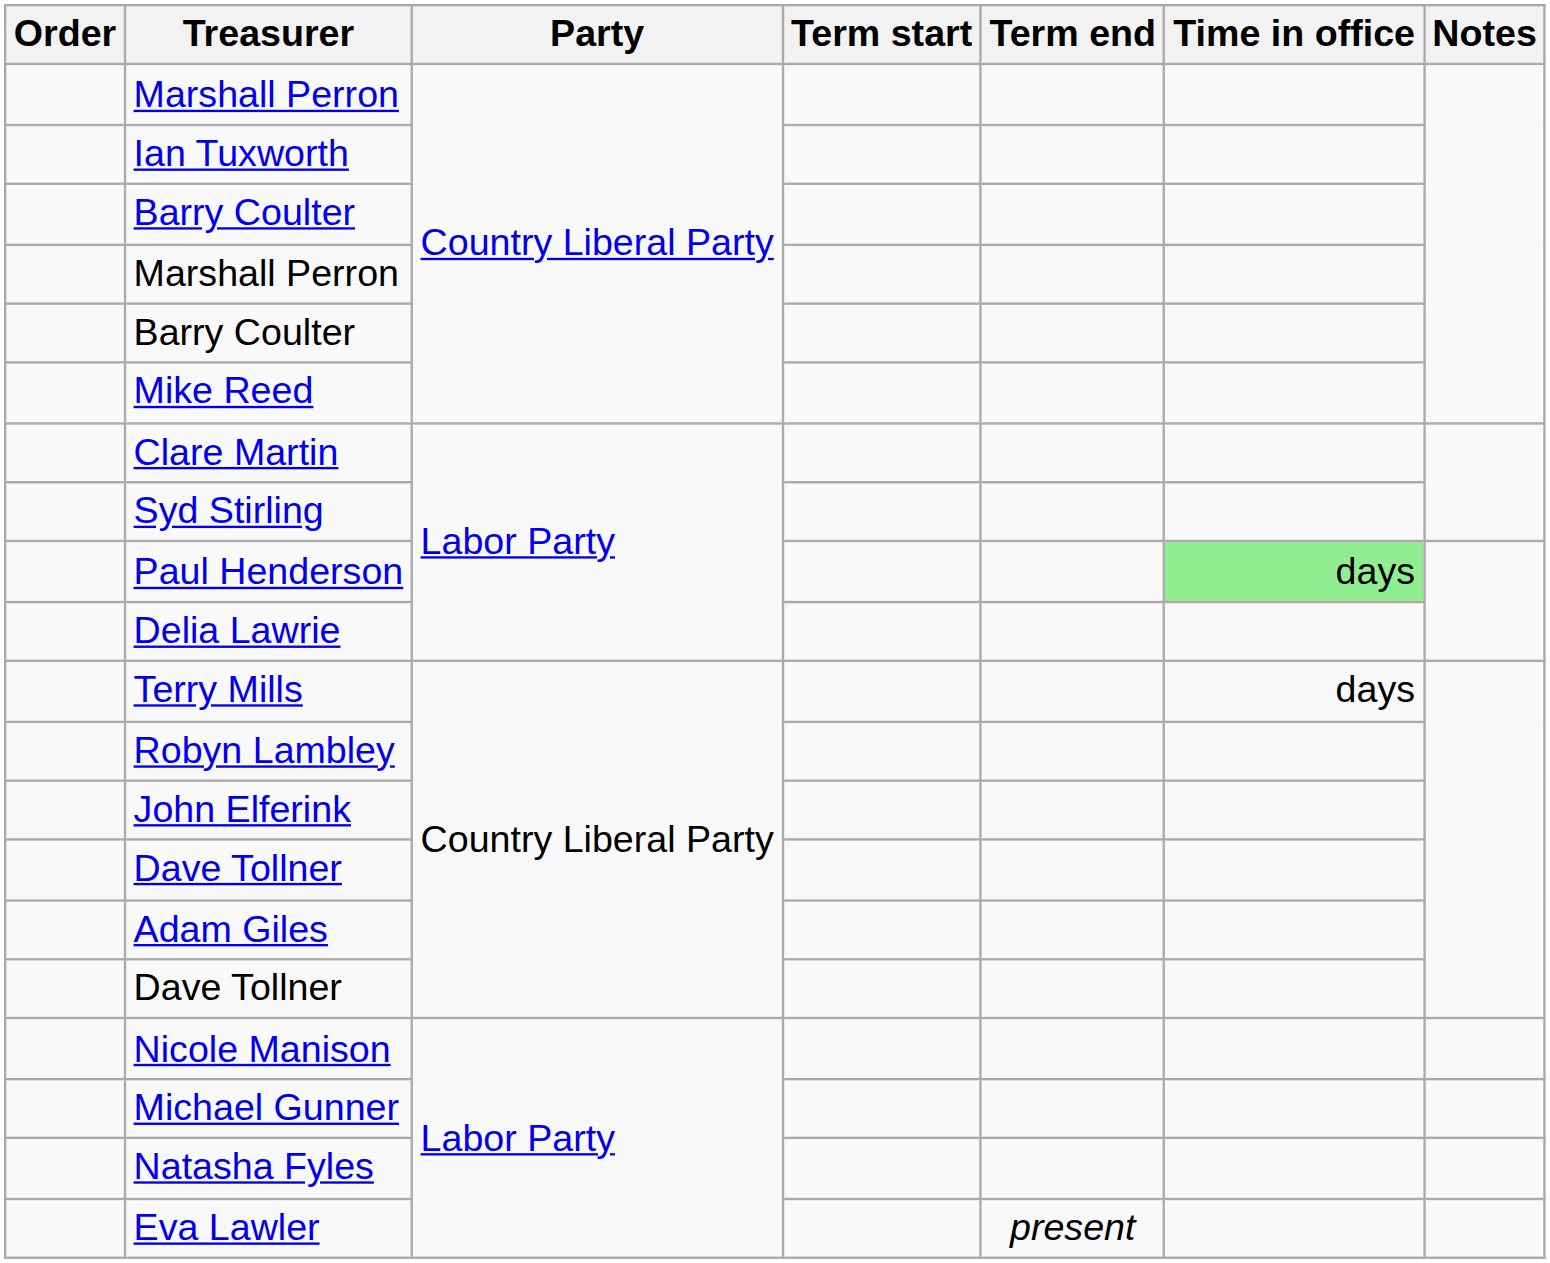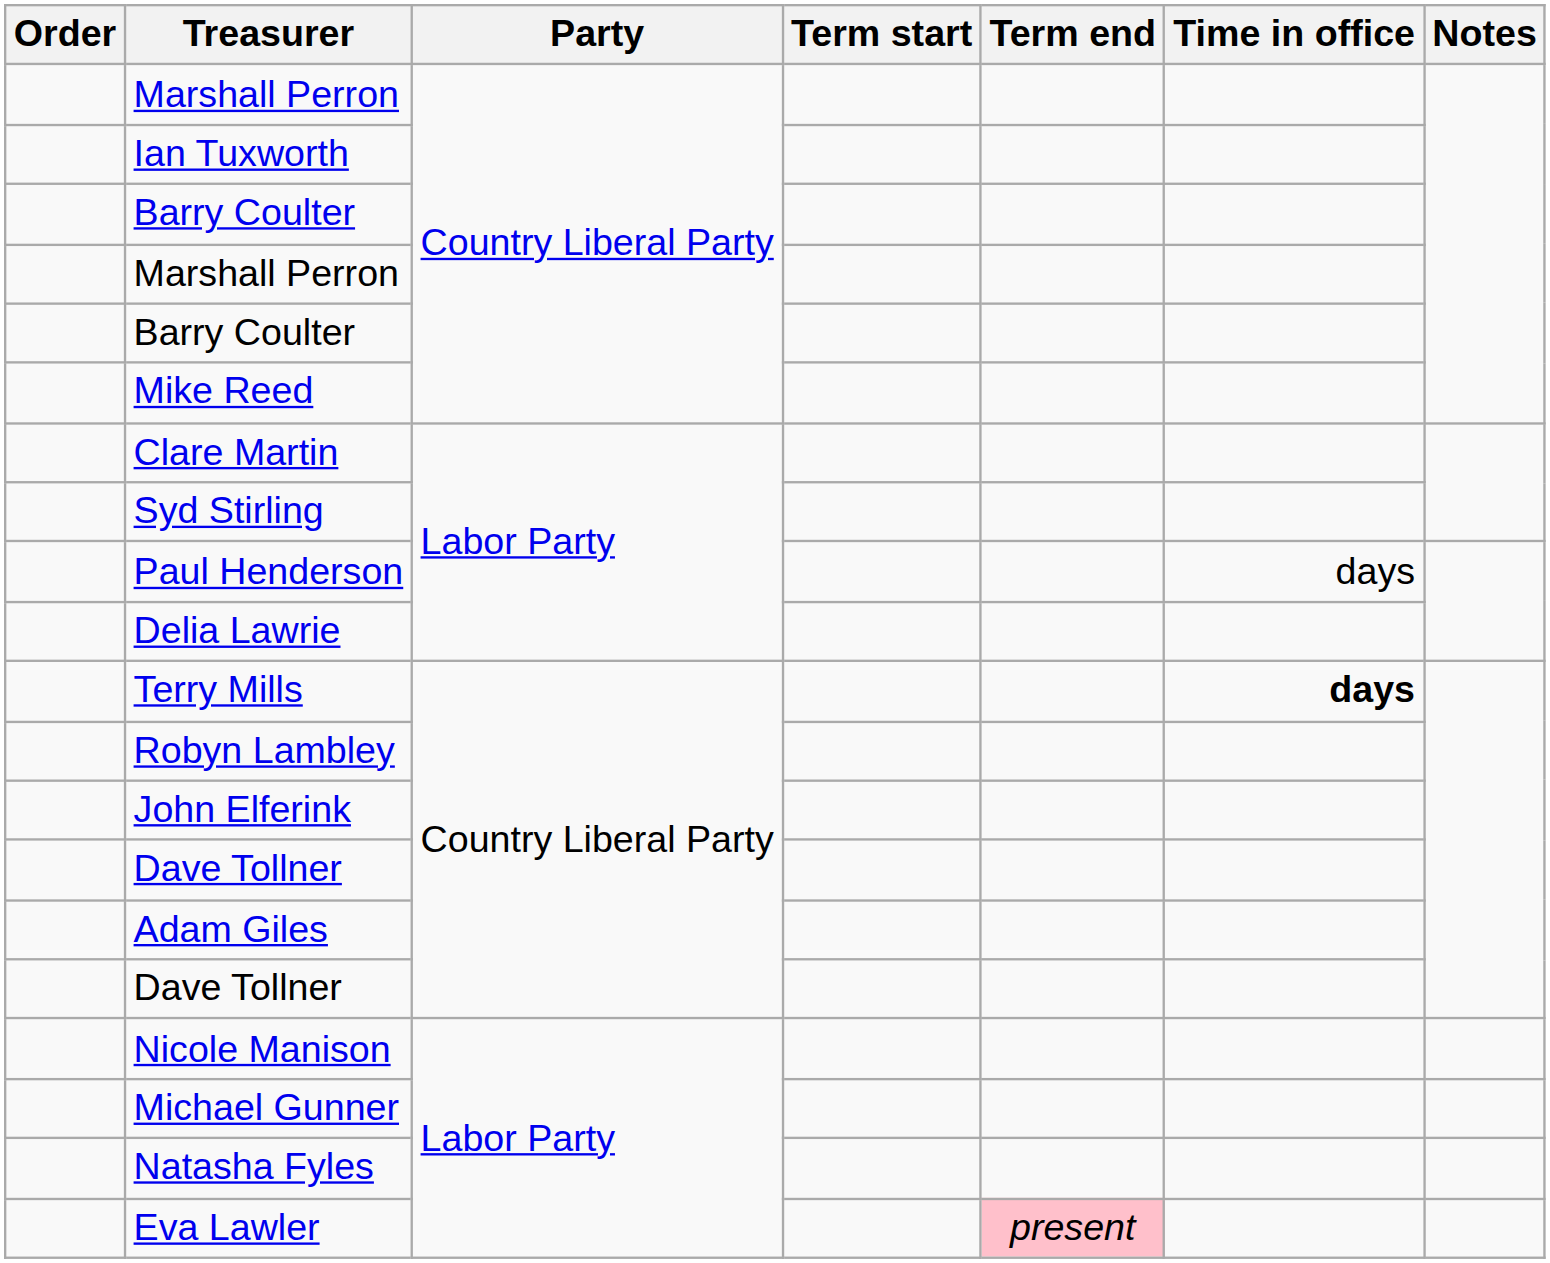(1375, 570) lightgreen background -> (1375, 570) no background
(1375, 690) normal -> (1372, 690) bold
(1073, 1226) no background -> (1073, 1226) pink background
